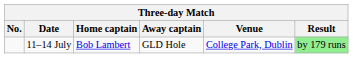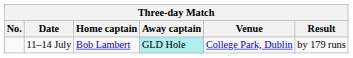(164, 45) no background -> (164, 45) paleturquoise background
(322, 45) lightgreen background -> (322, 45) no background
